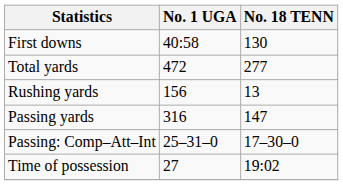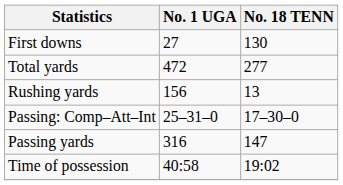(181, 42) 40:58 -> (171, 42) 27
rows swapped: (51, 117) <-> (82, 141)
(171, 166) 27 -> (181, 166) 40:58
